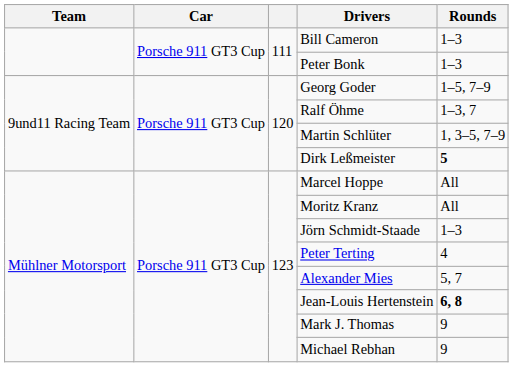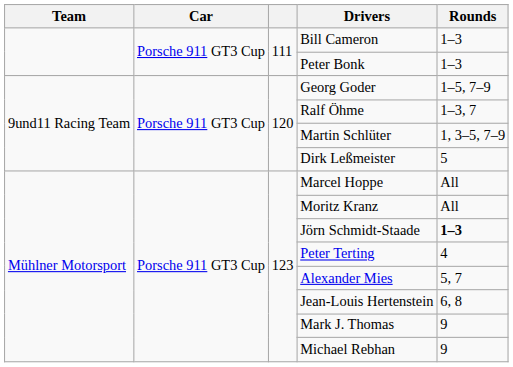(444, 158) bold -> (444, 158) normal
(451, 230) normal -> (451, 230) bold
(451, 301) bold -> (451, 301) normal
